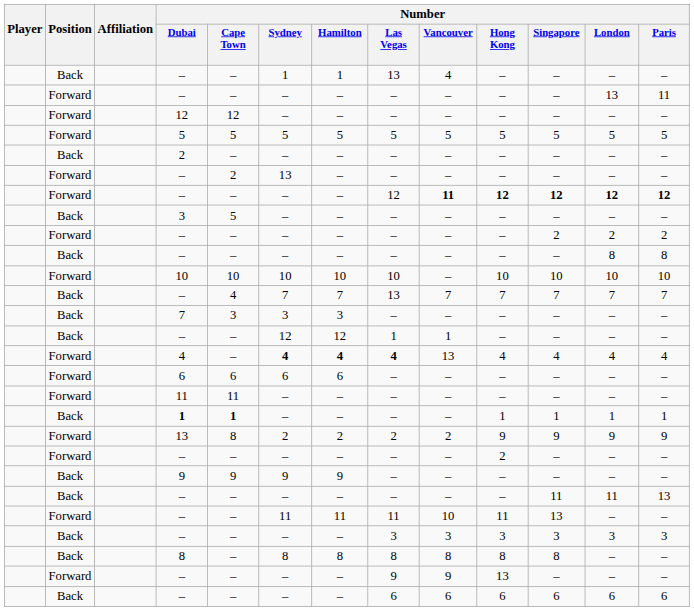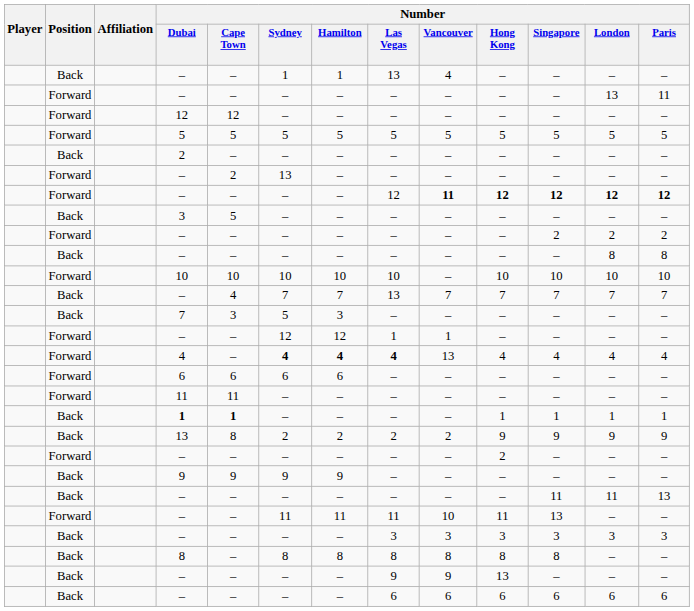(285, 315) 3 -> (285, 315) 5
(70, 335) Back -> (70, 335) Forward
(70, 435) Forward -> (70, 435) Back
(70, 576) Forward -> (70, 576) Back
